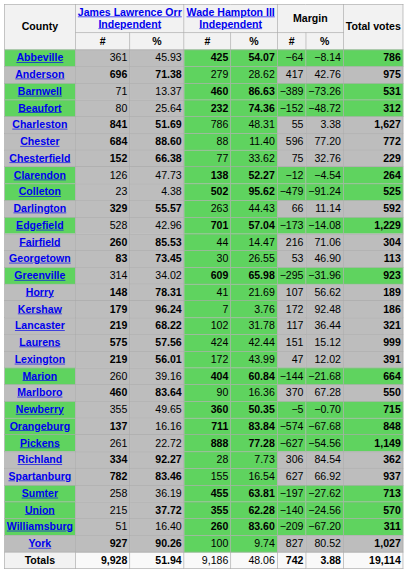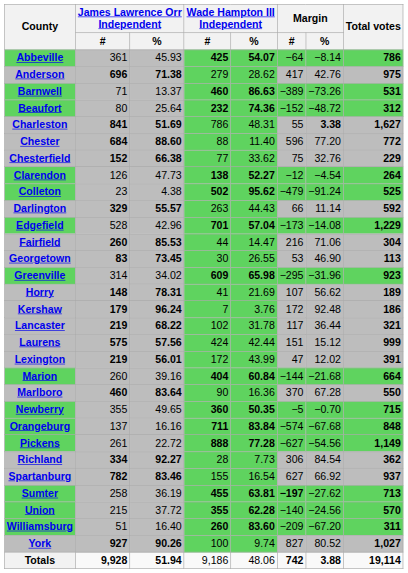(331, 125) normal -> (331, 125) bold
(119, 426) bold -> (119, 426) normal
(292, 493) normal -> (292, 493) bold
(169, 510) bold -> (169, 510) normal
